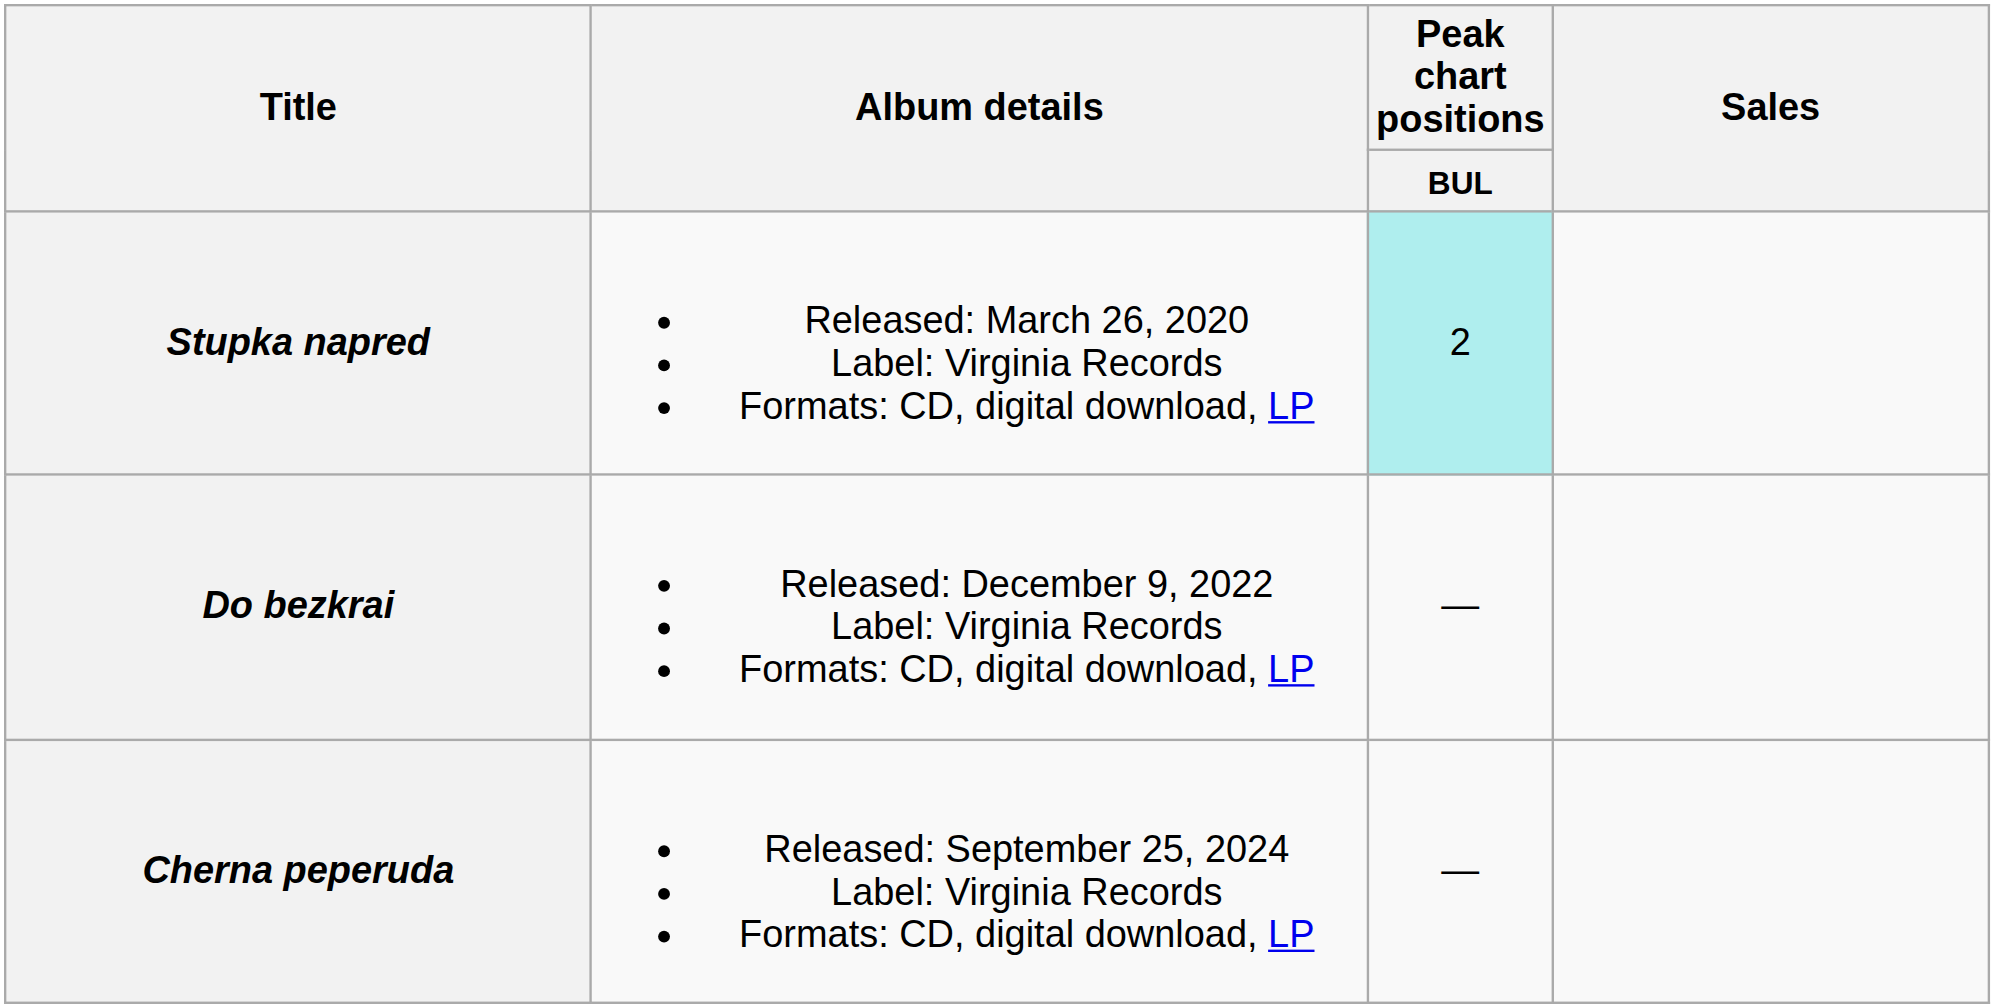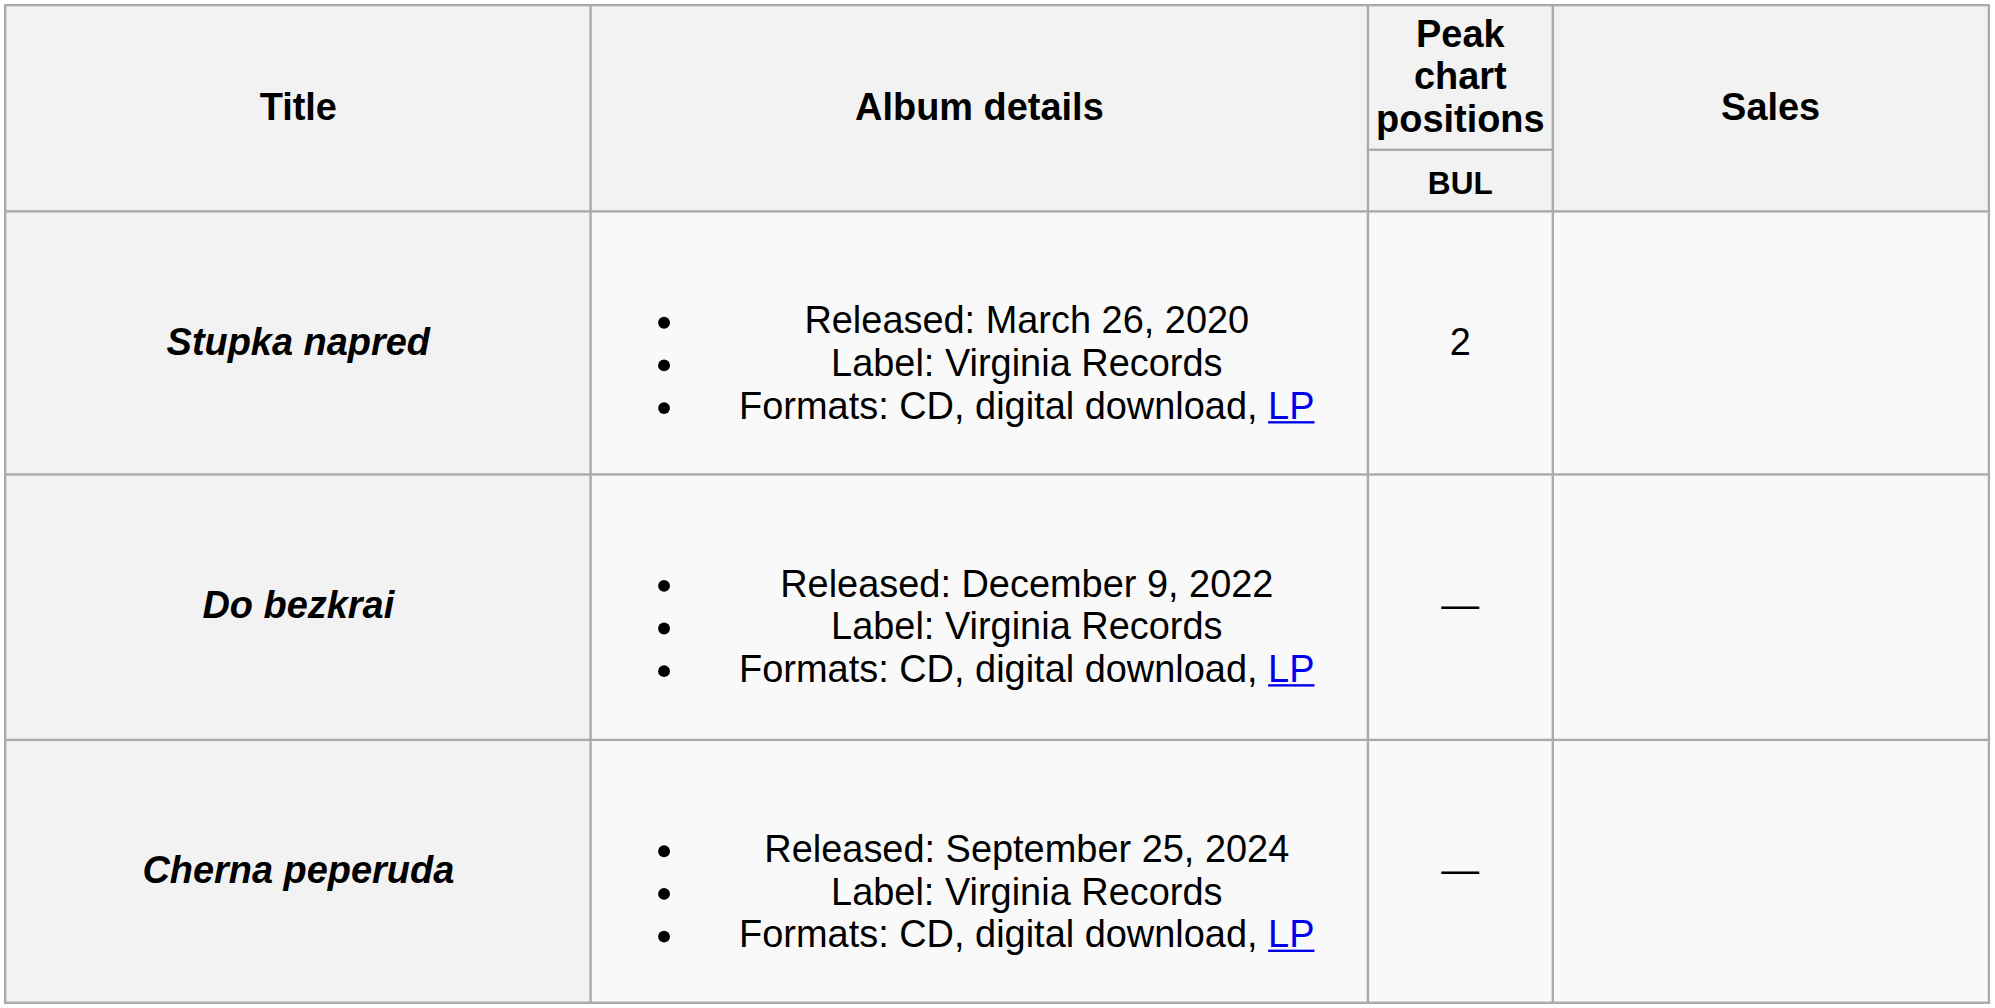(1460, 342) paleturquoise background -> (1460, 342) no background
